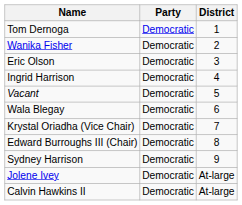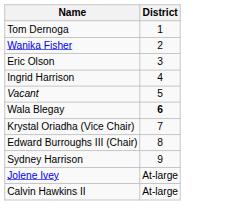- column: (168, 13)
(217, 110) normal -> (160, 110) bold
